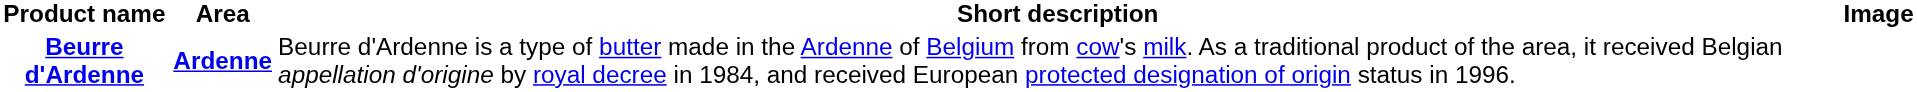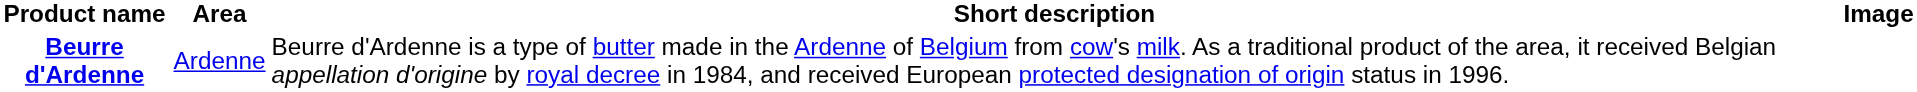(223, 61) bold -> (220, 61) normal
